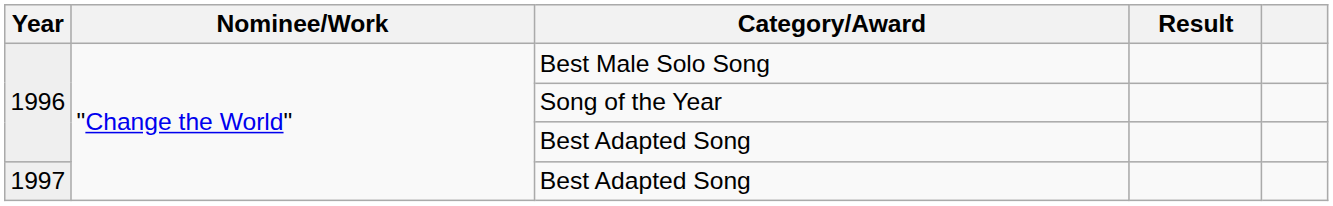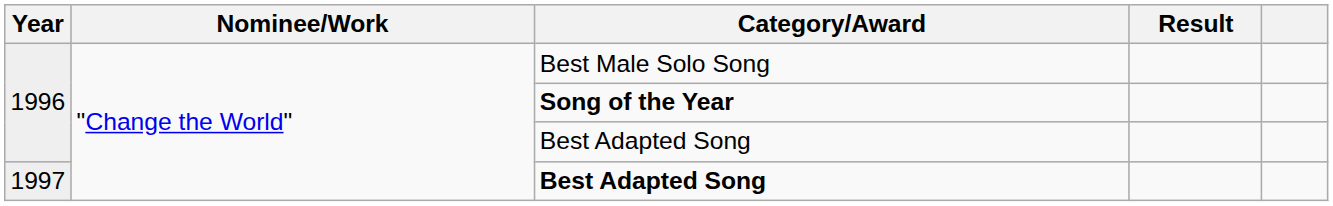(631, 102) normal -> (637, 102) bold
(645, 180) normal -> (653, 180) bold
